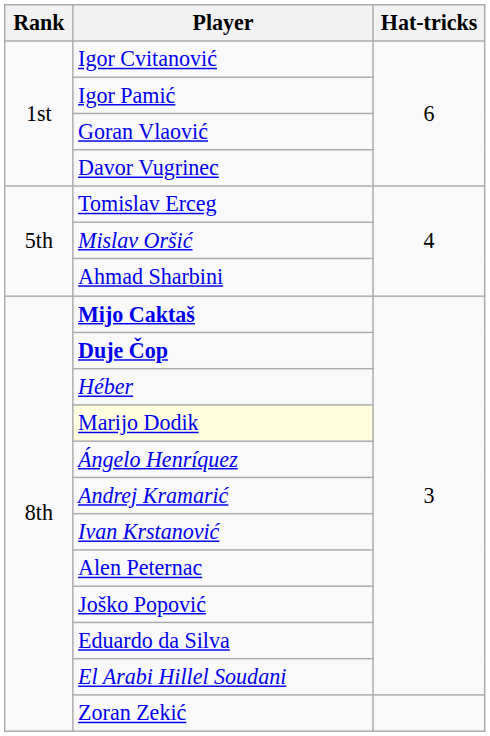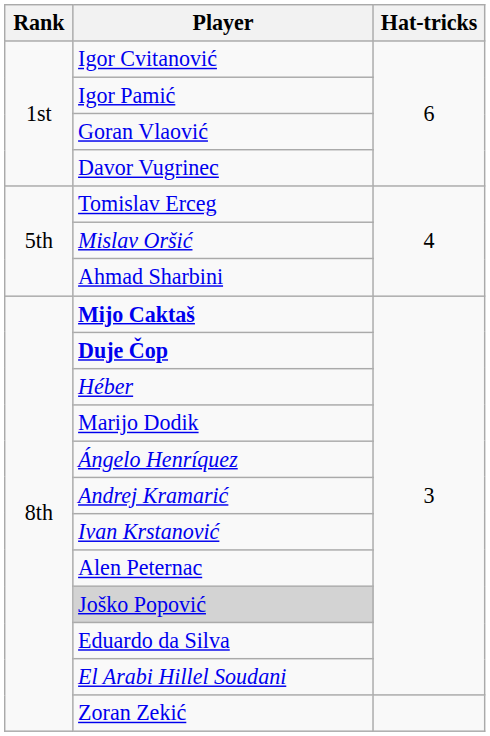(138, 422) lightyellow background -> (138, 422) no background
(142, 604) no background -> (142, 604) lightgrey background
